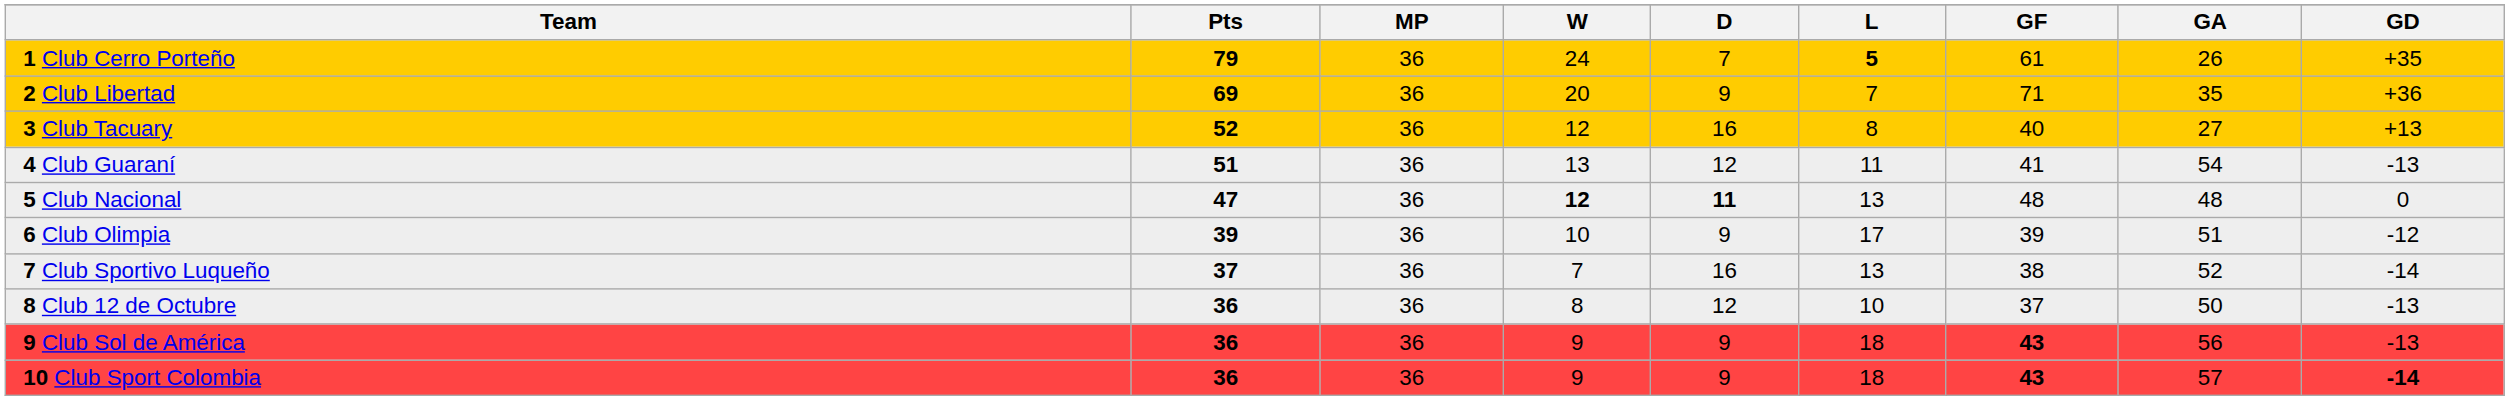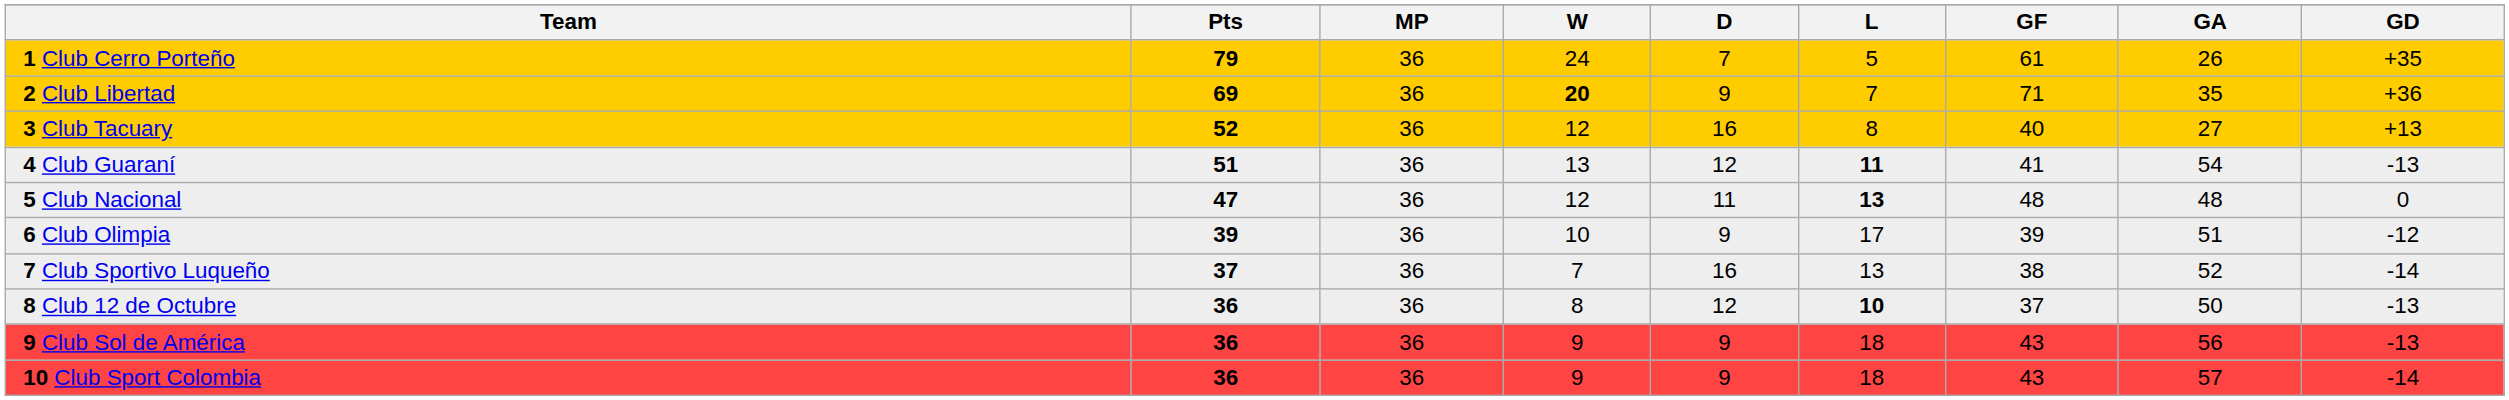(1872, 57) bold -> (1872, 57) normal
(1577, 93) normal -> (1577, 93) bold
(1872, 164) normal -> (1872, 164) bold
(1577, 199) bold -> (1577, 199) normal
(1724, 199) bold -> (1724, 199) normal
(1872, 199) normal -> (1872, 199) bold
(1872, 306) normal -> (1872, 306) bold
(2032, 341) bold -> (2032, 341) normal
(2032, 377) bold -> (2032, 377) normal
(2403, 377) bold -> (2403, 377) normal
